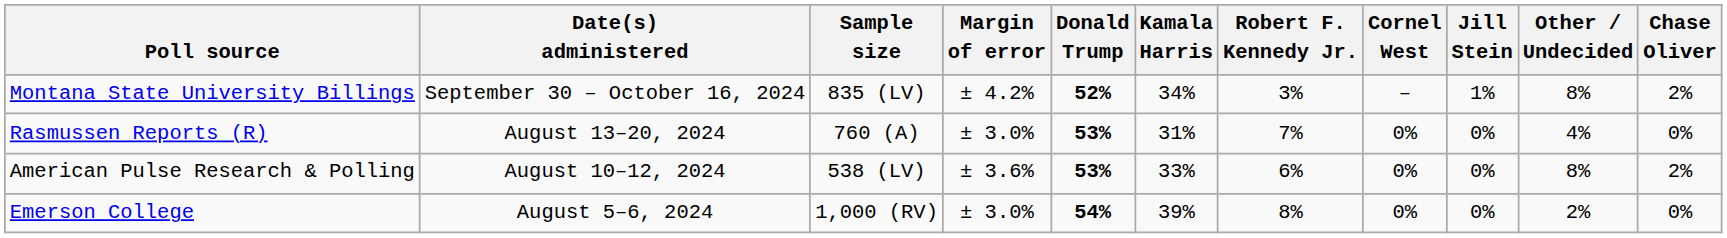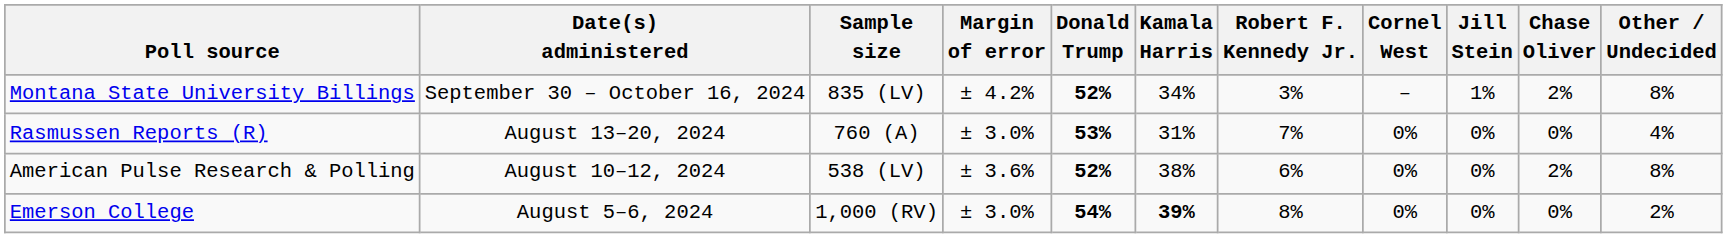columns swapped: (1680, 38) <-> (1578, 38)
(1093, 172) 53% -> (1093, 172) 52%
(1176, 172) 33% -> (1176, 172) 38%
(1176, 212) normal -> (1176, 212) bold
